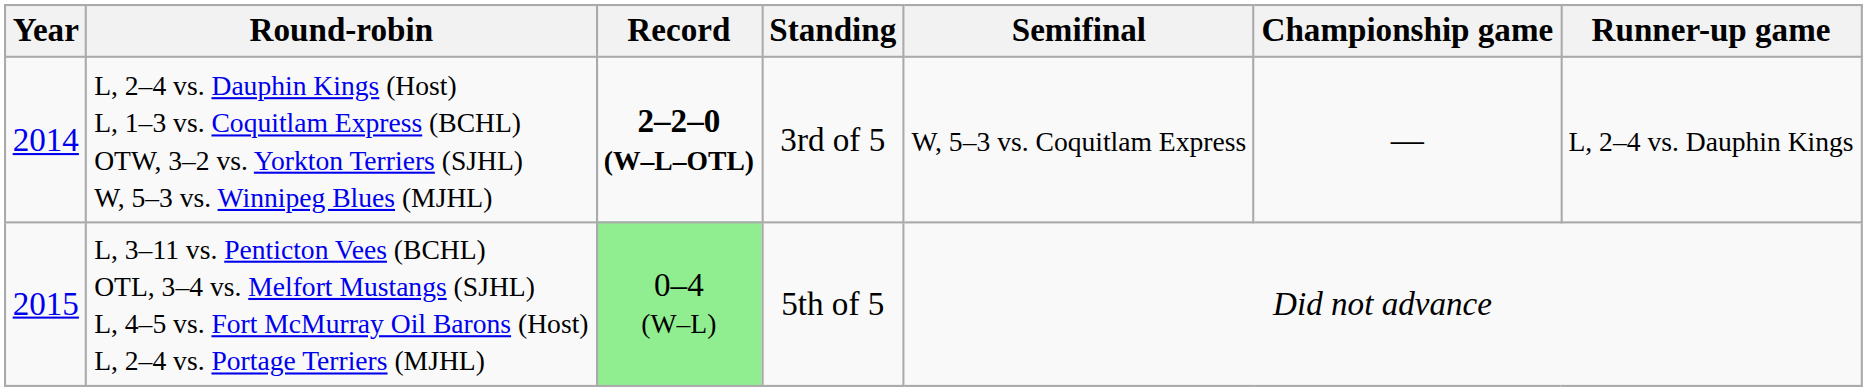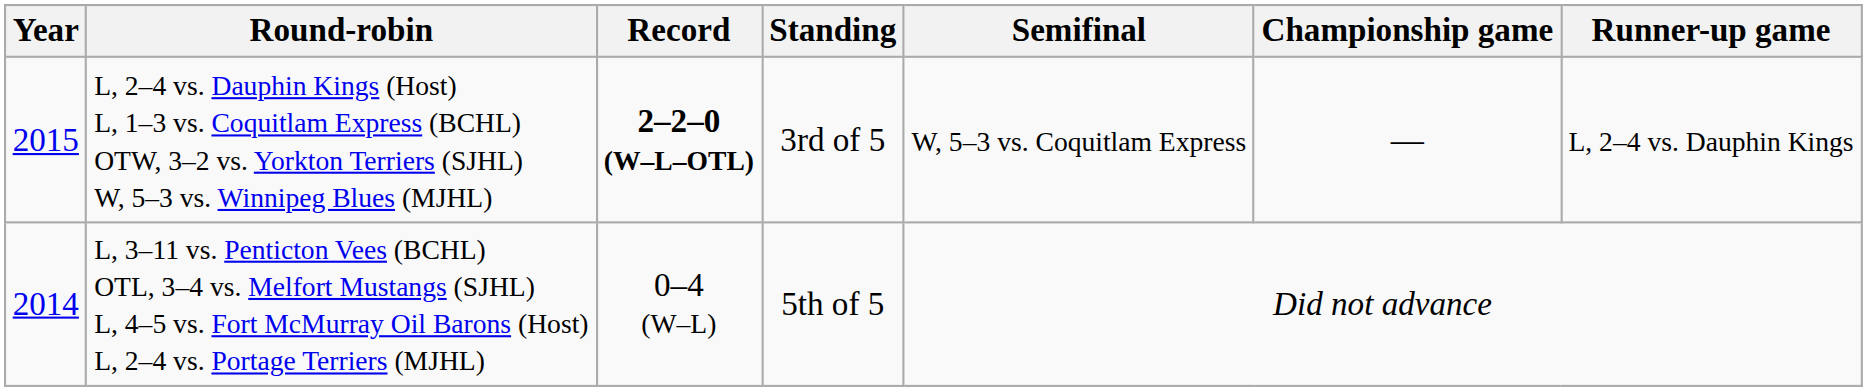(46, 139) 2014 -> (46, 139) 2015
(46, 303) 2015 -> (46, 303) 2014
(679, 303) lightgreen background -> (679, 303) no background
